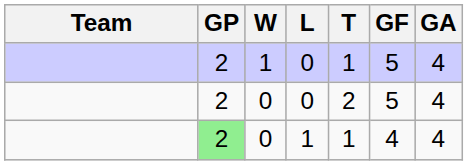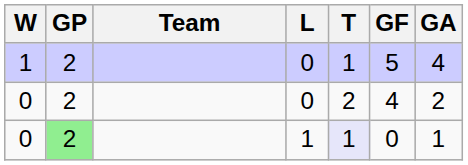columns swapped: (102, 23) <-> (266, 23)
(392, 100) 5 -> (392, 100) 4
(438, 100) 4 -> (438, 100) 2
(349, 139) no background -> (349, 139) lavender background
(392, 139) 4 -> (392, 139) 0
(438, 139) 4 -> (438, 139) 1
